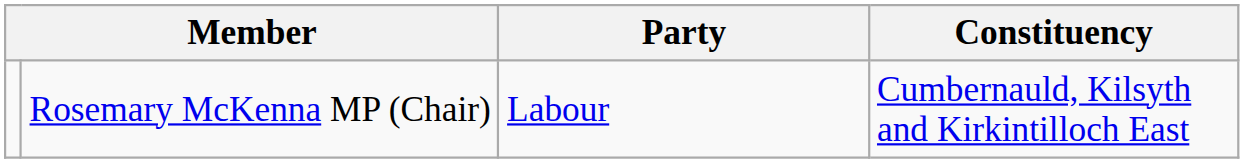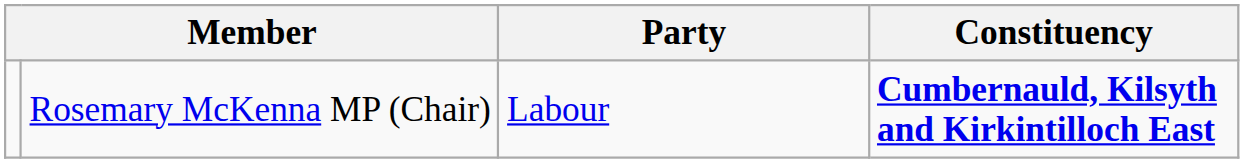(1034, 108) normal -> (1047, 108) bold
